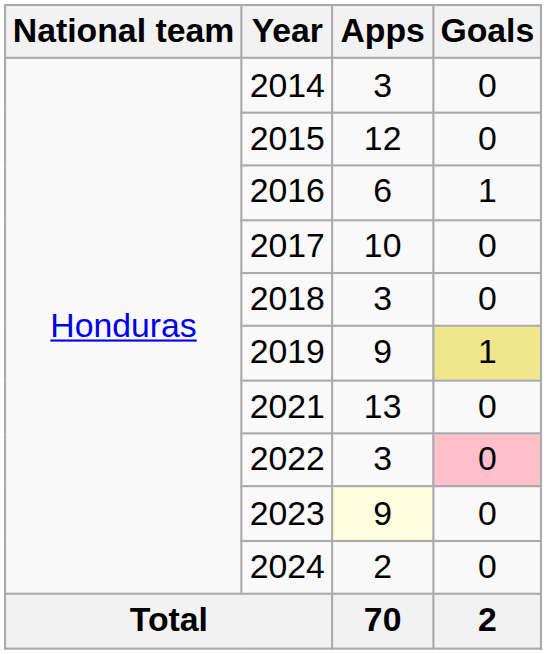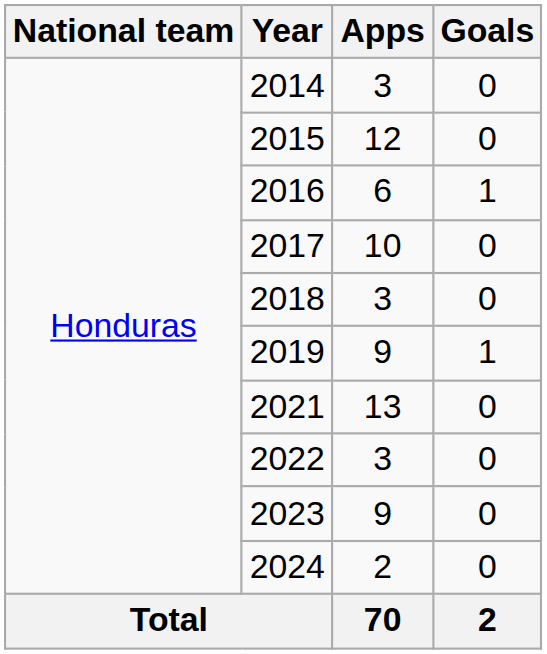(487, 352) khaki background -> (487, 352) no background
(487, 459) pink background -> (487, 459) no background
(383, 513) lightyellow background -> (383, 513) no background
